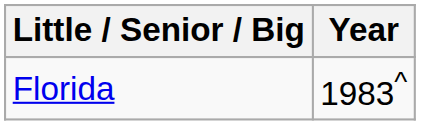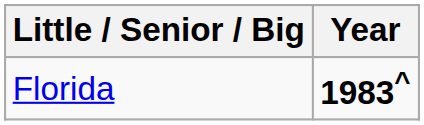(364, 88) normal -> (365, 88) bold
